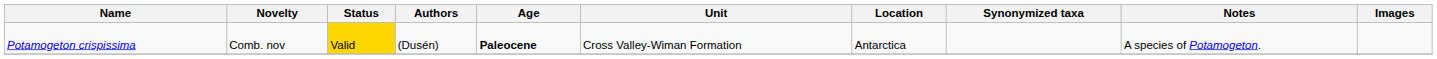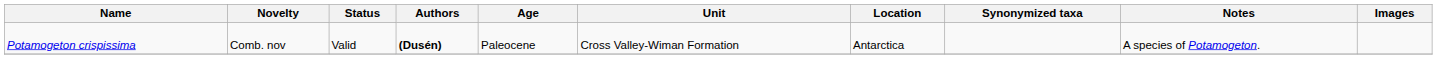(343, 44) gold background -> (344, 44) no background
(418, 44) normal -> (420, 44) bold
(508, 44) bold -> (508, 44) normal
